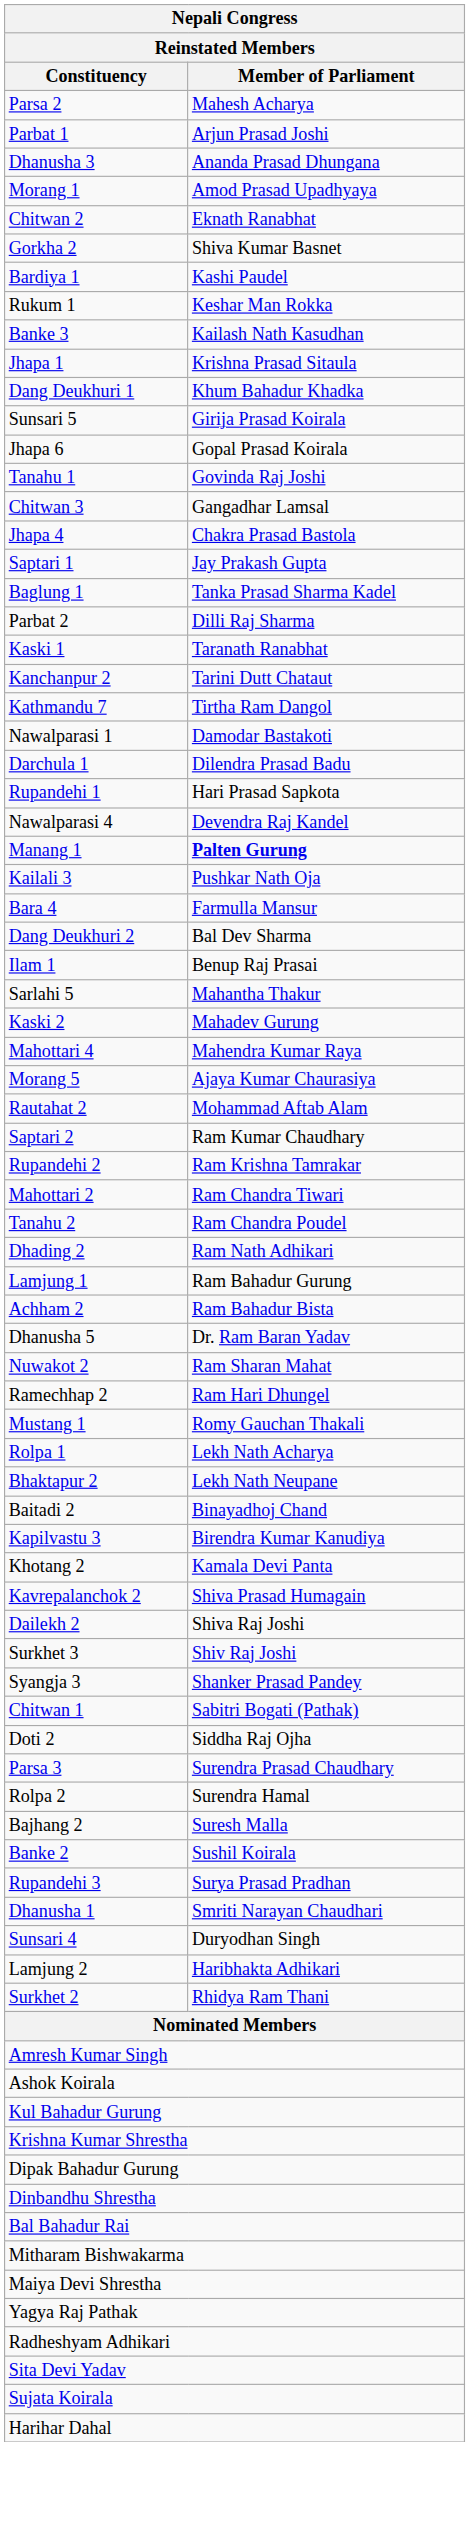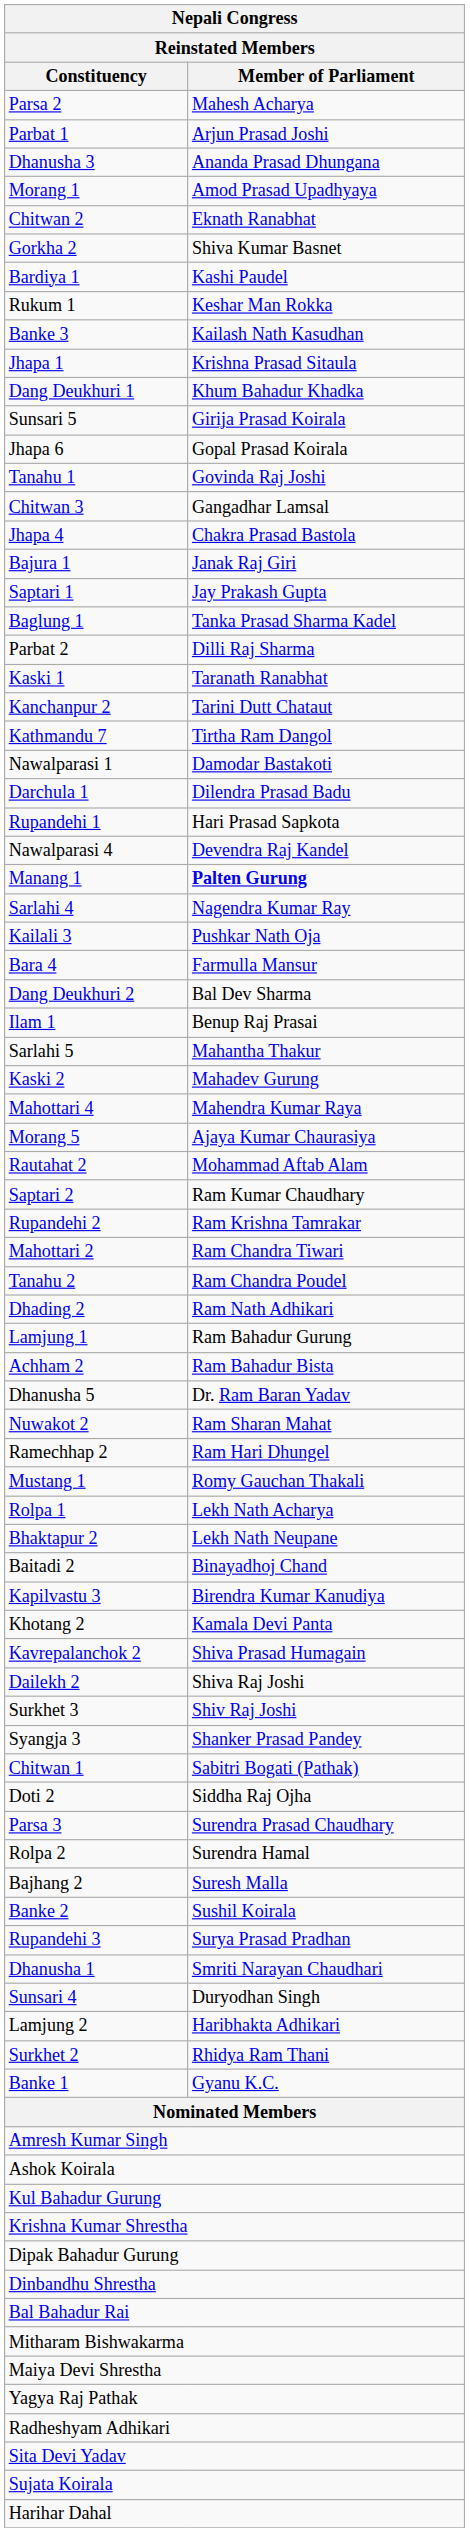+ row: (40, 563)
+ row: (41, 907)
+ row: (39, 2083)
